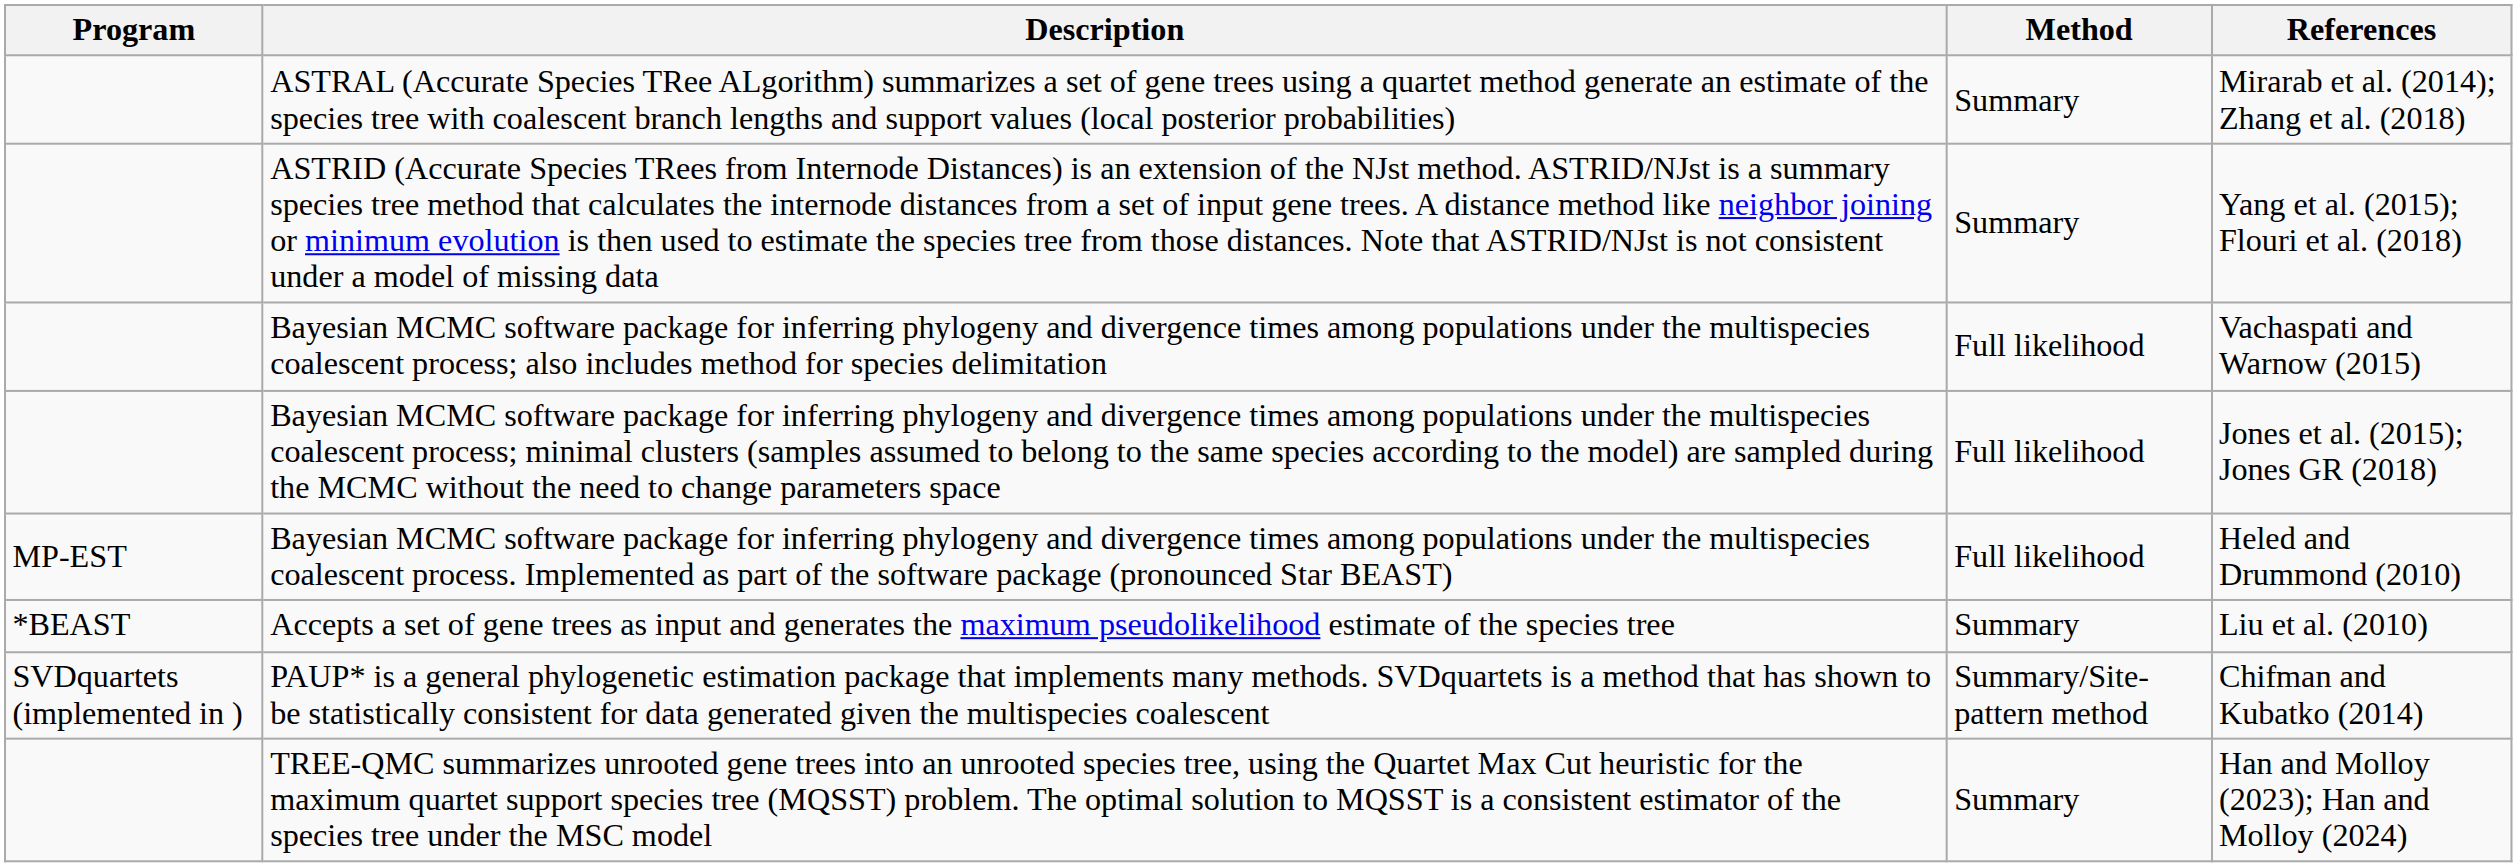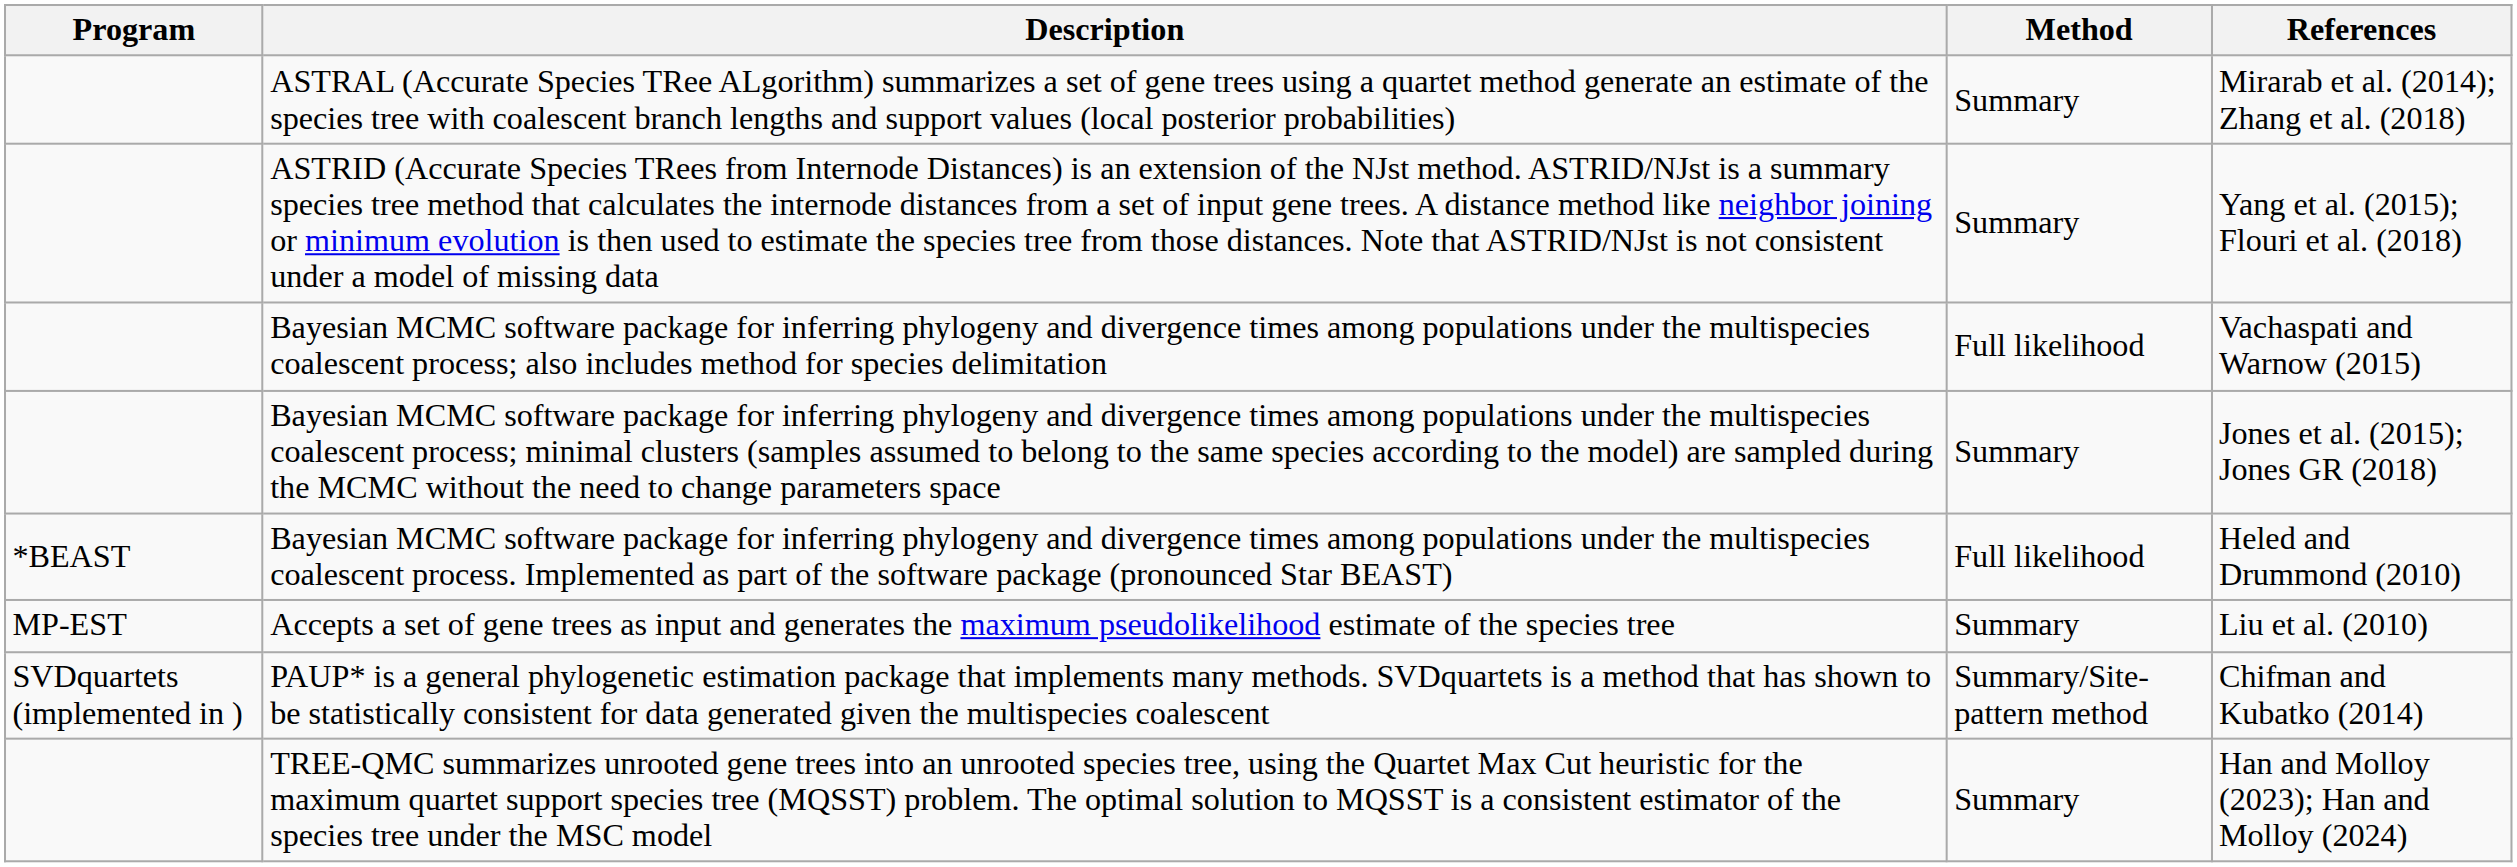(2049, 451) Full likelihood -> (2017, 451) Summary
(70, 556) MP-EST -> (71, 556) *BEAST
(71, 625) *BEAST -> (70, 625) MP-EST
